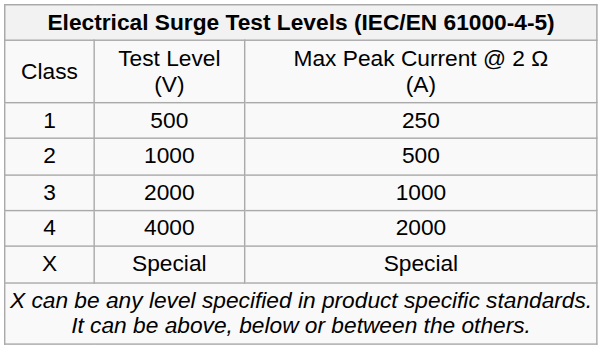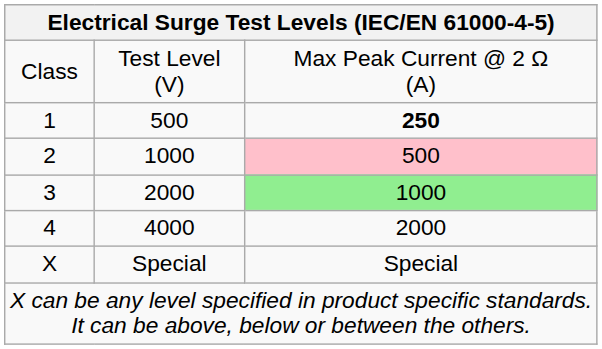(421, 120) normal -> (421, 120) bold
(421, 156) no background -> (421, 156) pink background
(421, 192) no background -> (421, 192) lightgreen background
